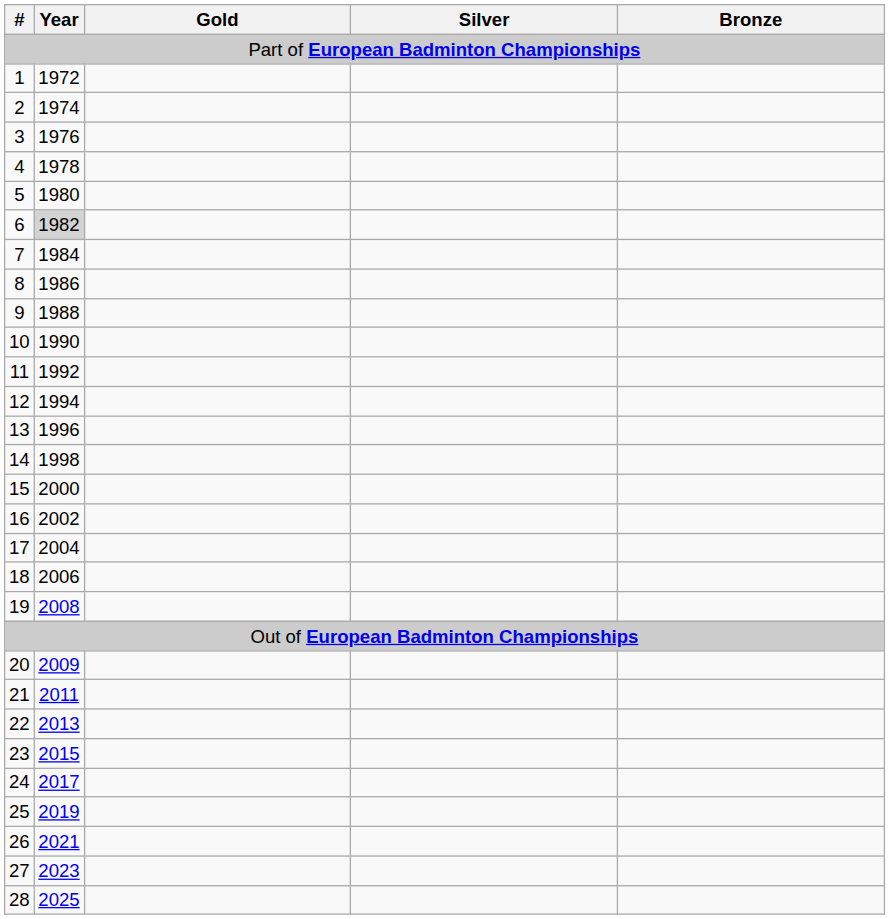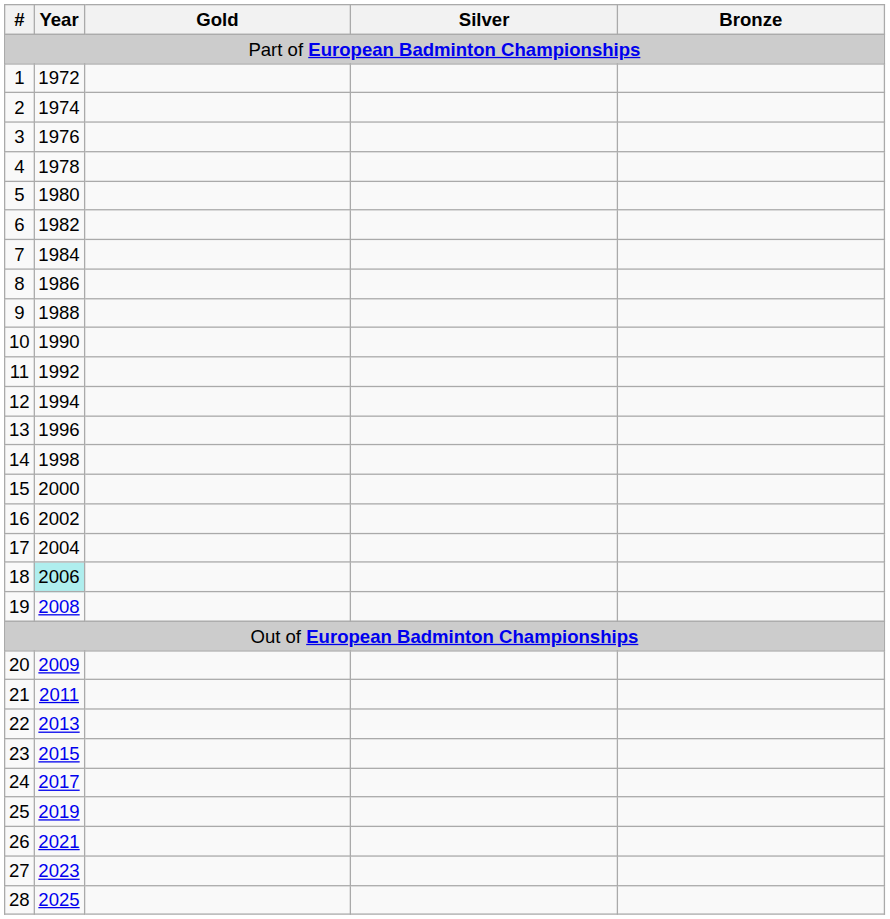(59, 225) lightgrey background -> (59, 225) no background
(59, 577) no background -> (59, 577) paleturquoise background
